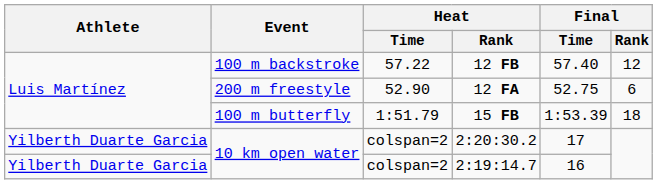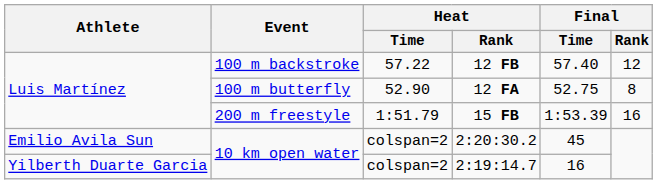(283, 90) 200 m freestyle -> (283, 90) 100 m butterfly
(632, 90) 6 -> (632, 90) 8
(283, 116) 100 m butterfly -> (283, 116) 200 m freestyle
(632, 116) 18 -> (632, 116) 16
(108, 141) Yilberth Duarte Garcia -> (81, 141) Emilio Avila Sun
(576, 141) 17 -> (576, 141) 45
